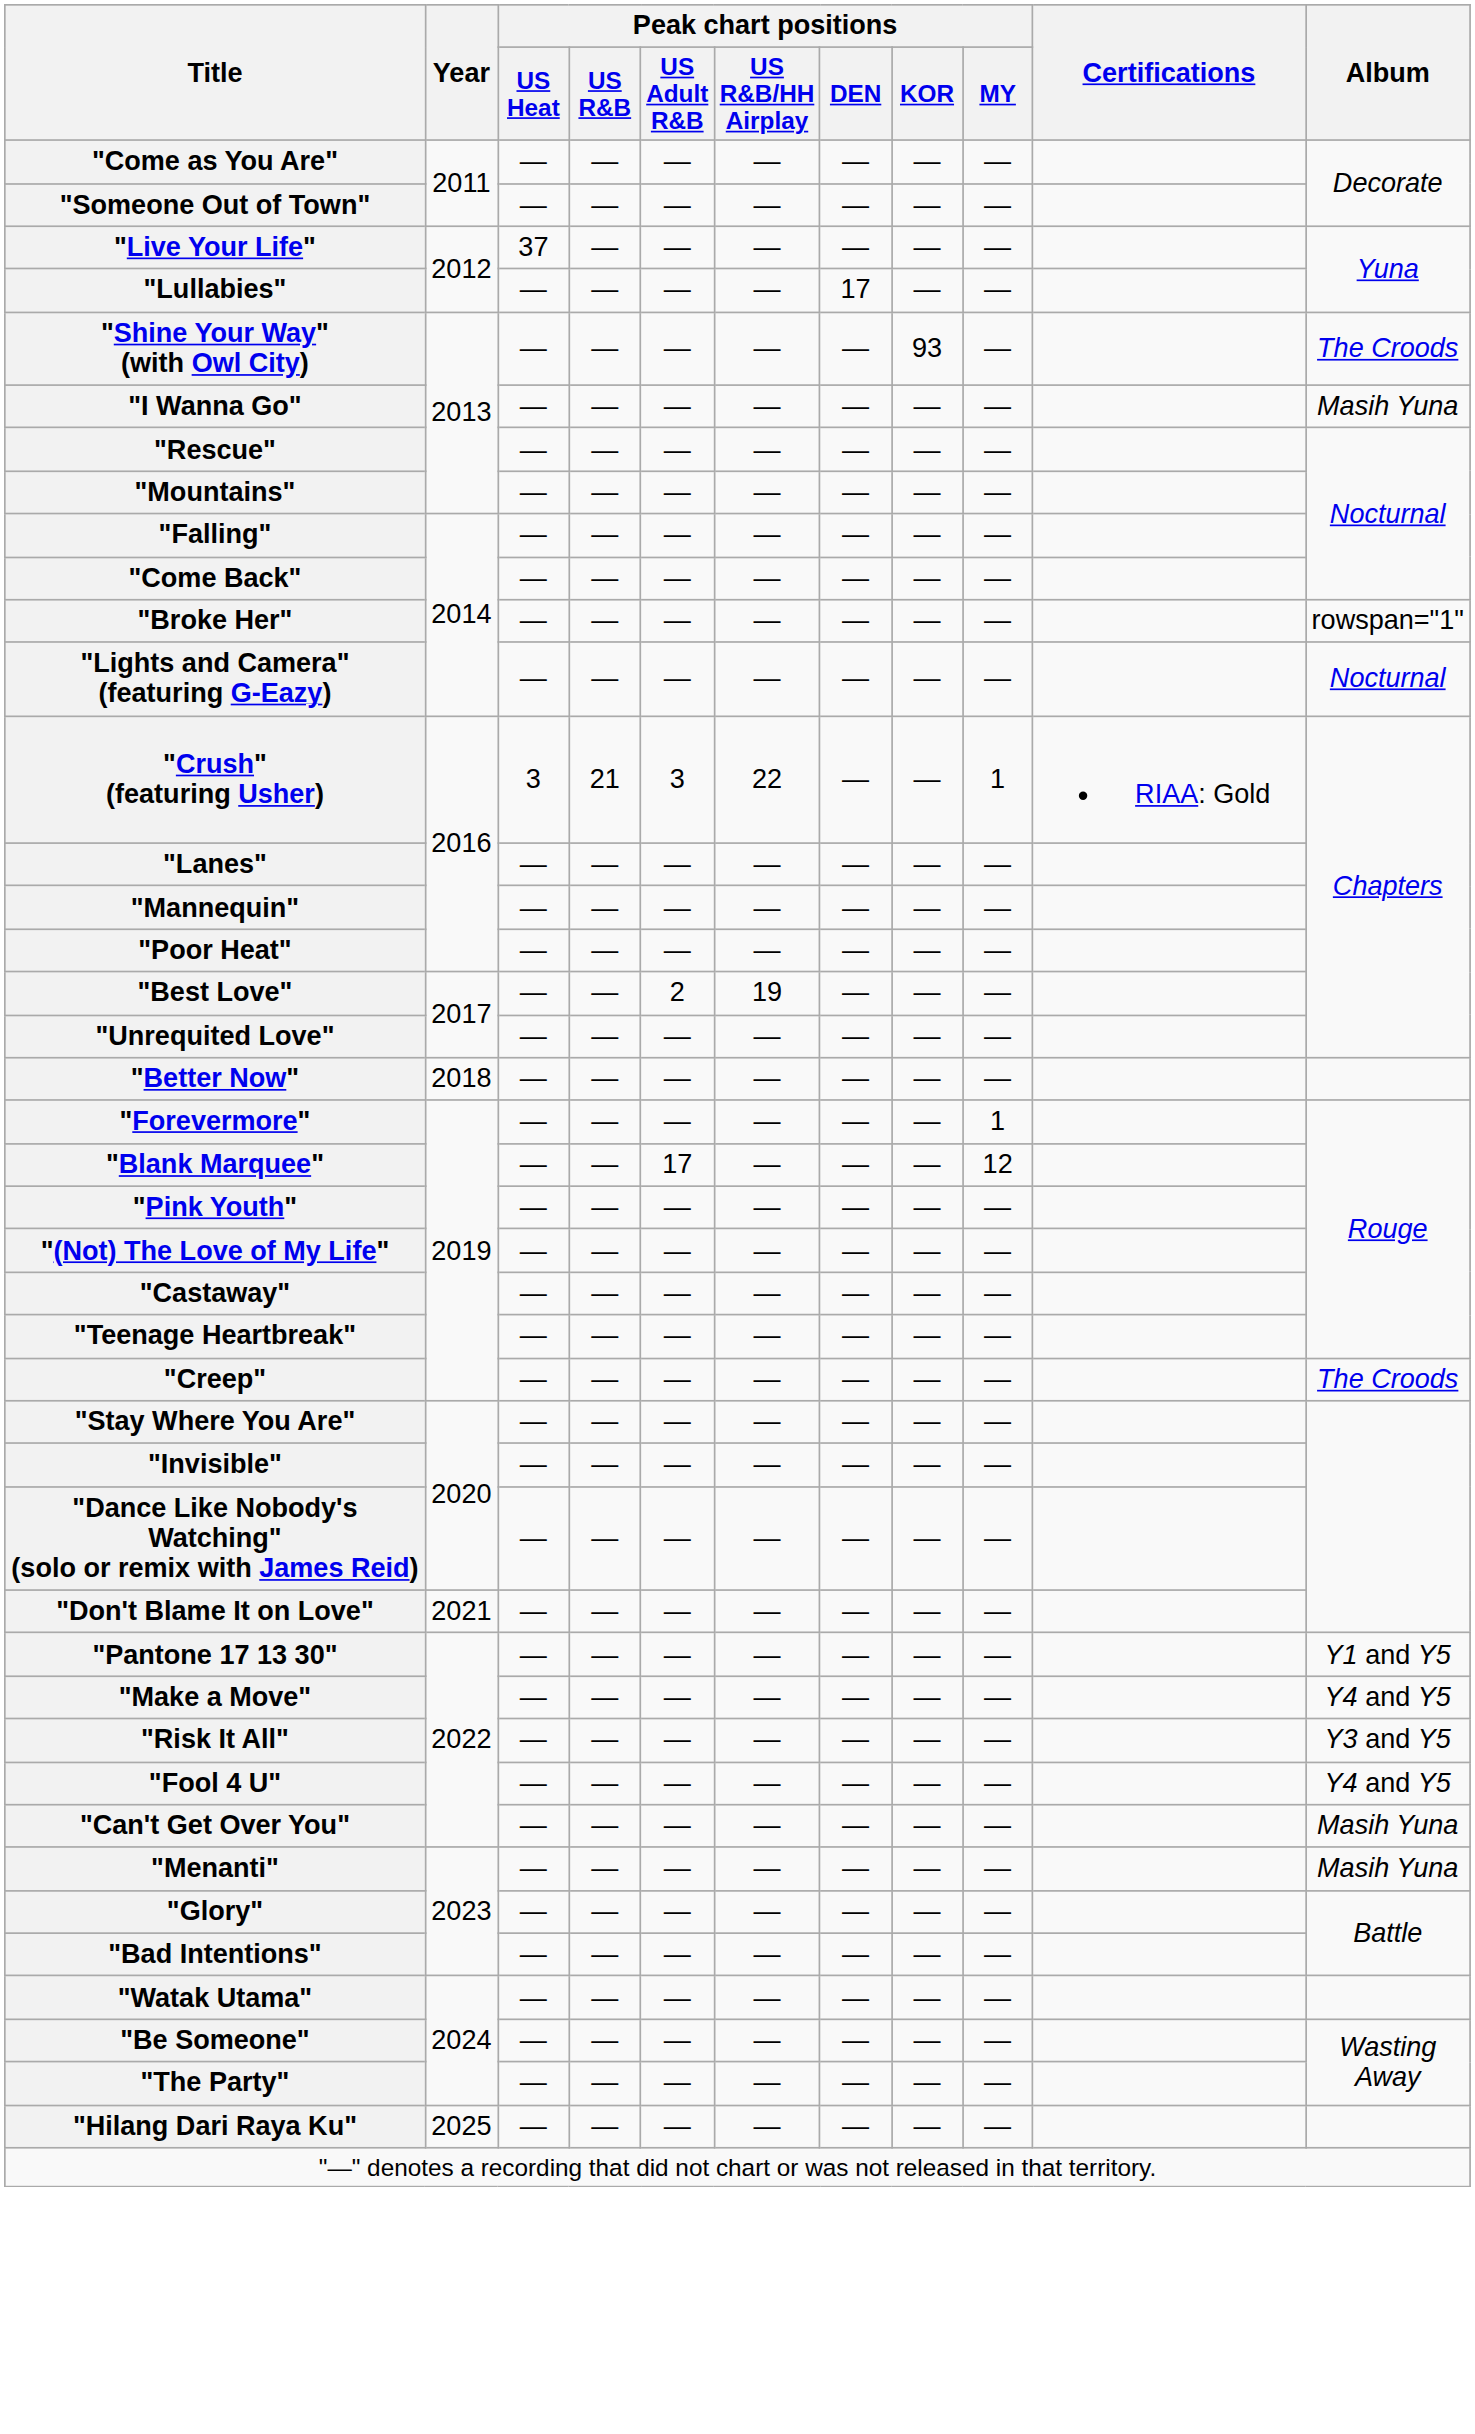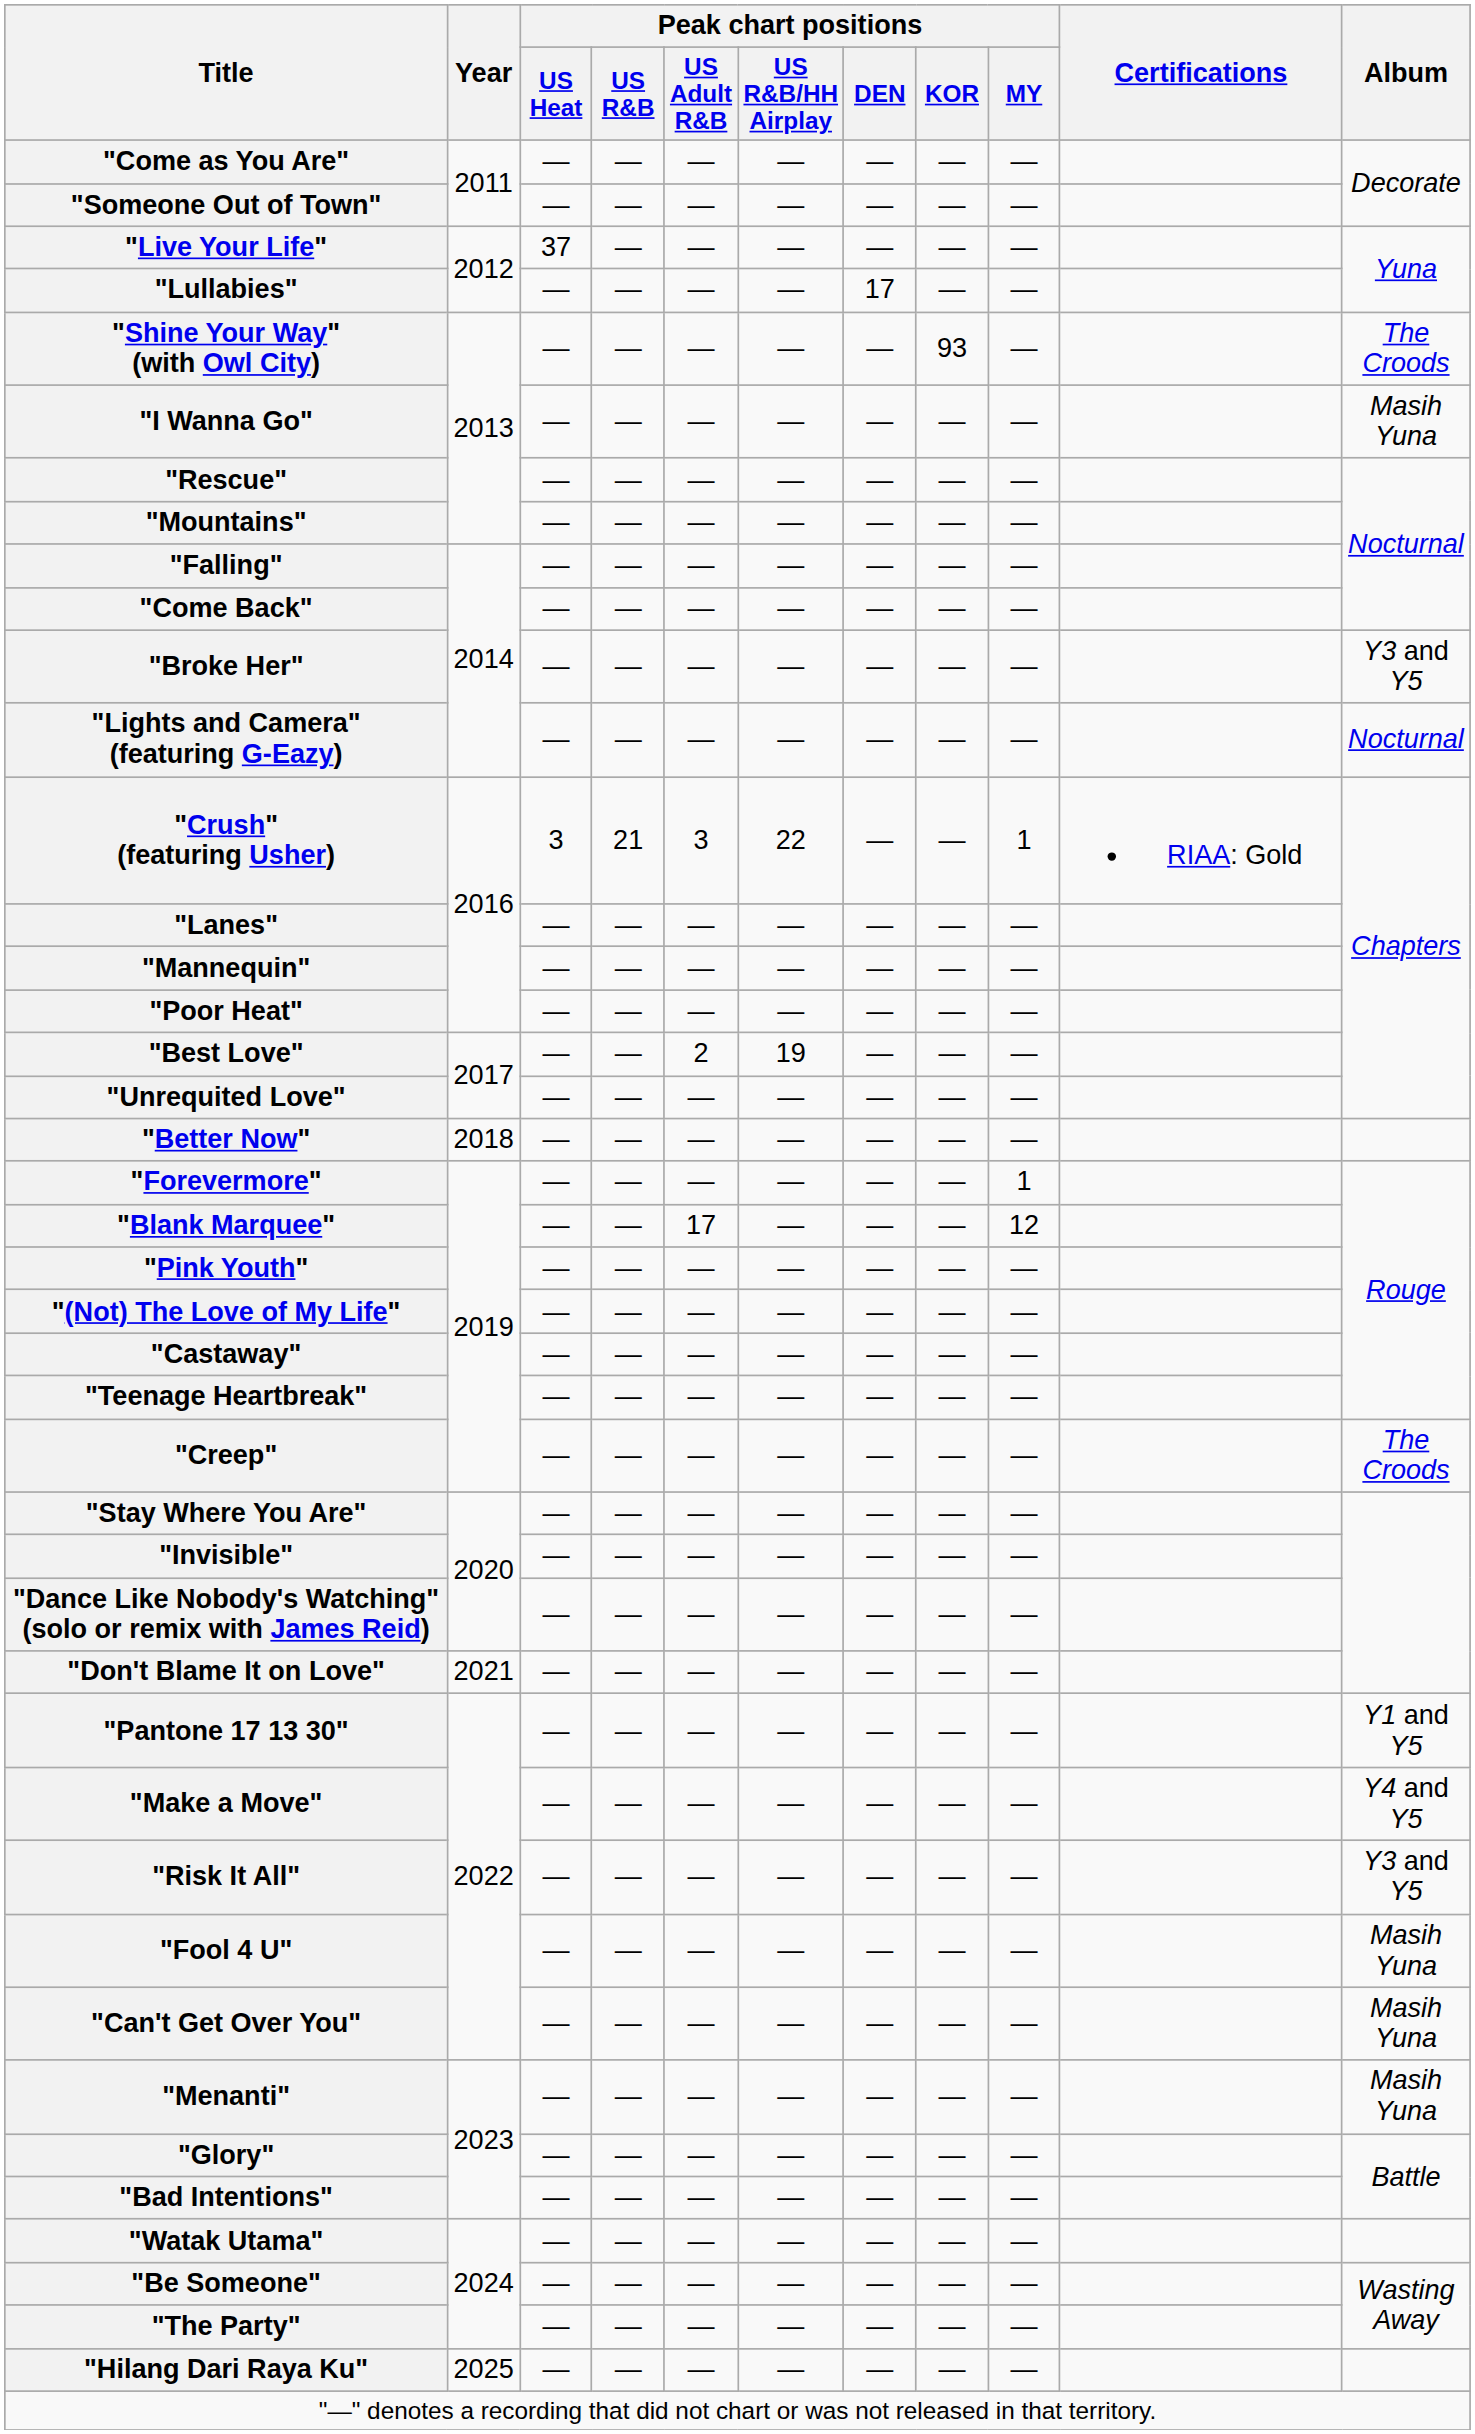(1388, 620) rowspan="1" -> (1406, 666) Y3 and Y5
(1388, 1782) Y4 and Y5 -> (1406, 1950) Masih Yuna
